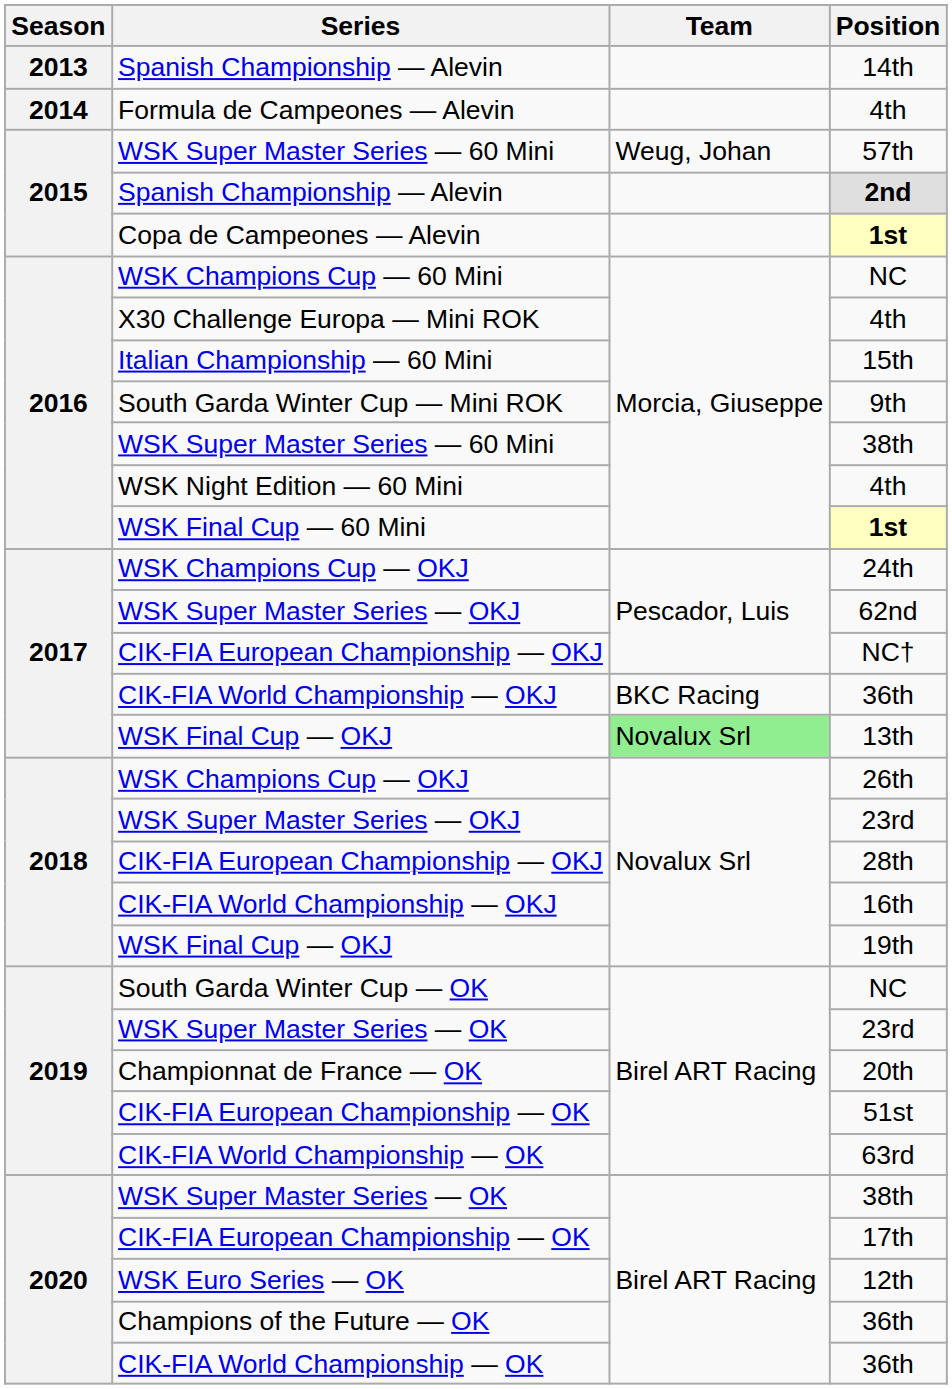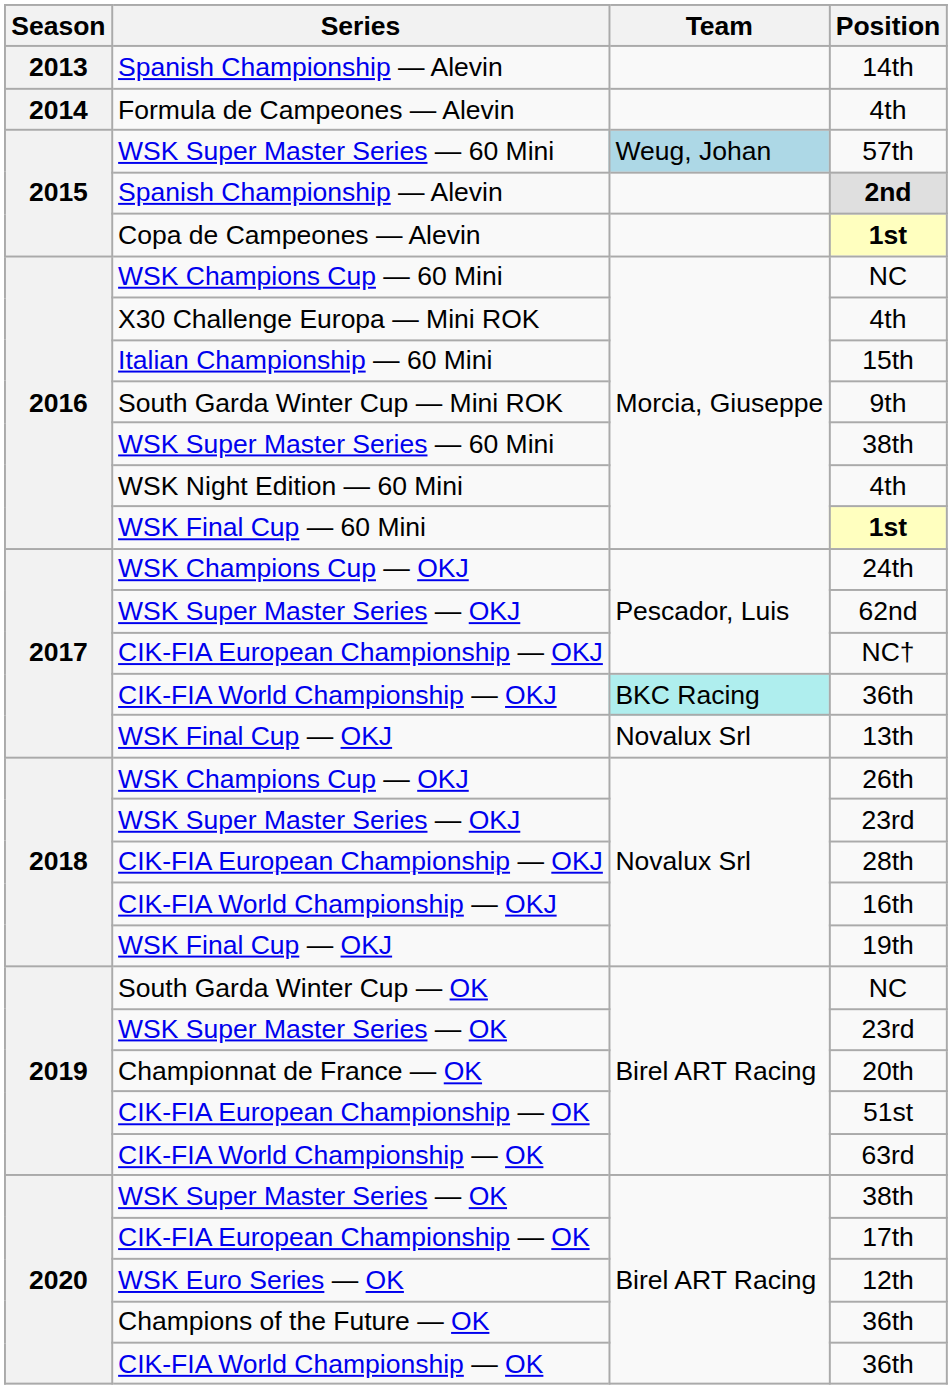(693, 151) no background -> (693, 151) lightblue background
(688, 694) no background -> (688, 694) paleturquoise background
(683, 736) lightgreen background -> (683, 736) no background
